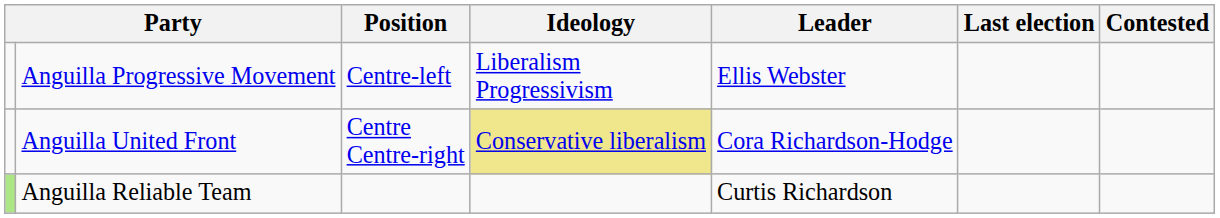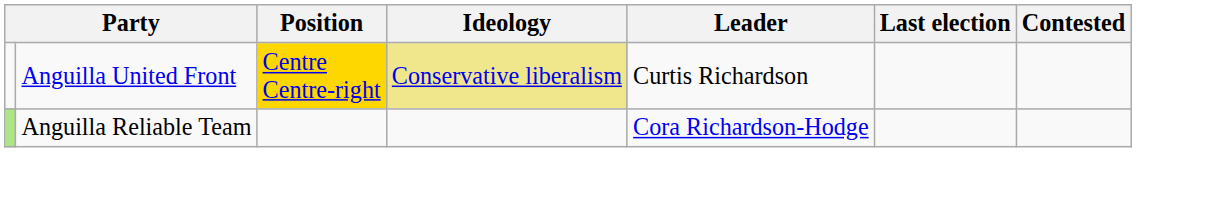- row: (178, 75)
(406, 141) no background -> (322, 75) gold background
(835, 141) Cora Richardson-Hodge -> (721, 75) Curtis Richardson
(805, 192) Curtis Richardson -> (751, 127) Cora Richardson-Hodge
